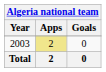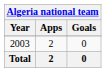(51, 43) khaki background -> (51, 43) no background
